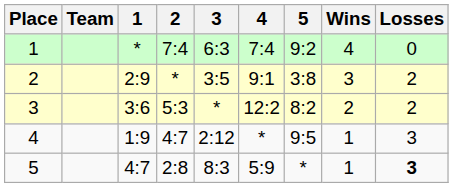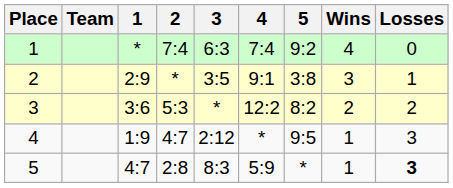(412, 78) 2 -> (412, 78) 1
